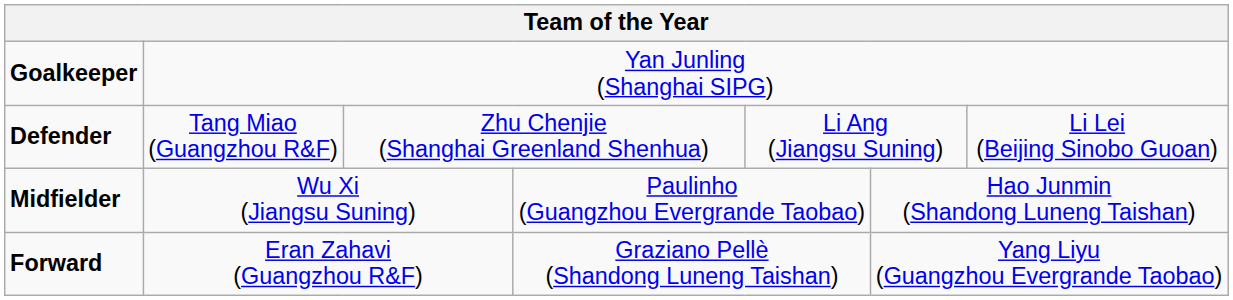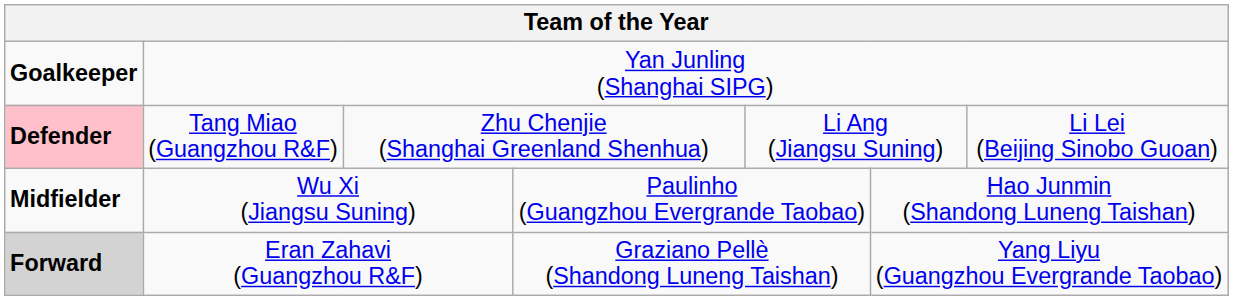(61, 136) no background -> (61, 136) pink background
(56, 263) no background -> (56, 263) lightgrey background
